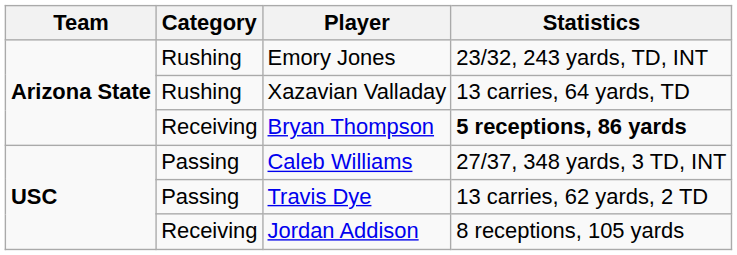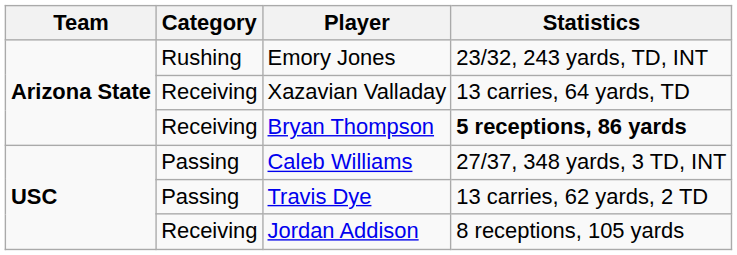(201, 92) Rushing -> (209, 92) Receiving
